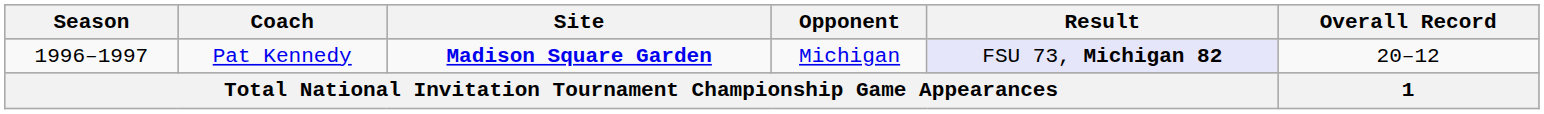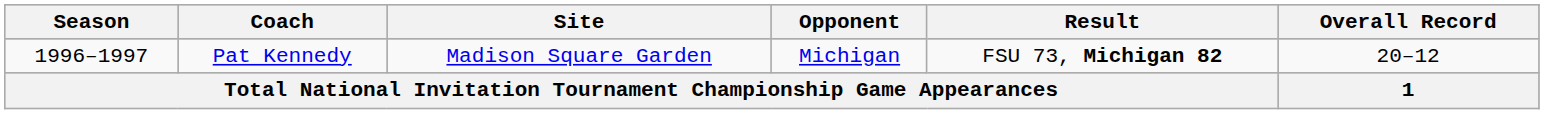(579, 56) bold -> (579, 56) normal
(1102, 56) lavender background -> (1102, 56) no background
